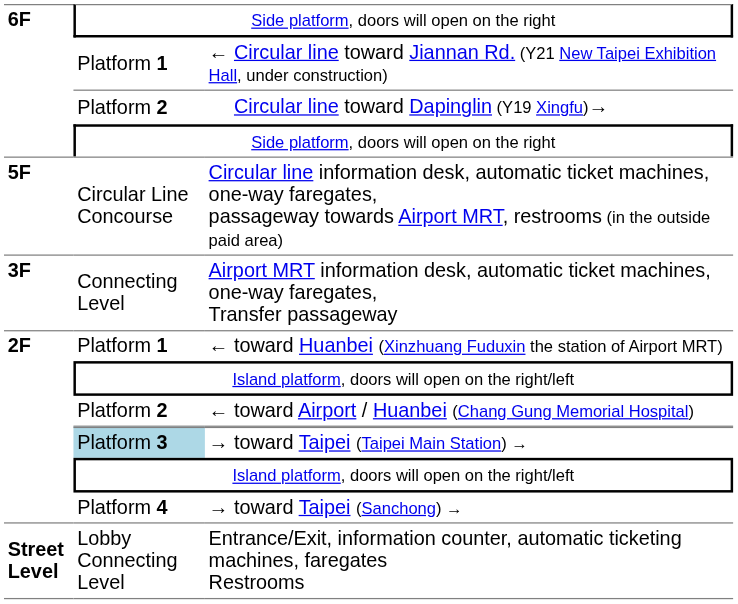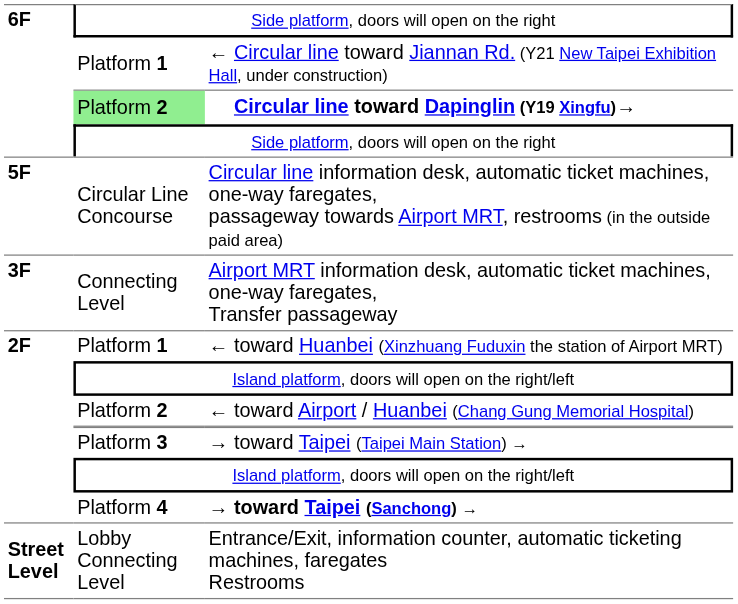(122, 107) no background -> (122, 107) lightgreen background
(408, 106) normal -> (422, 106) bold
(122, 442) lightblue background -> (122, 442) no background
(336, 507) normal -> (343, 507) bold
